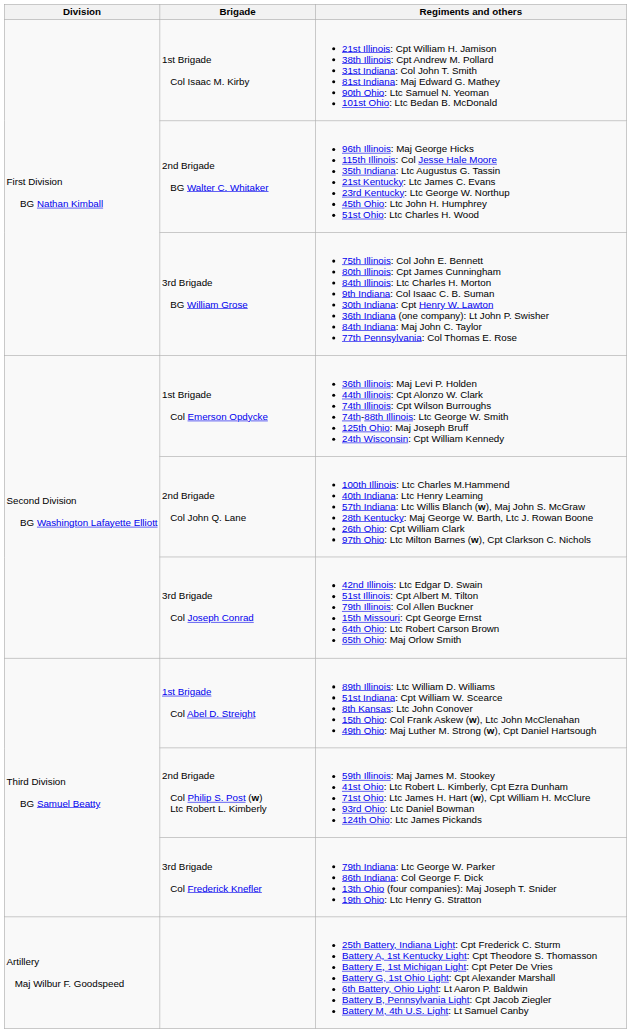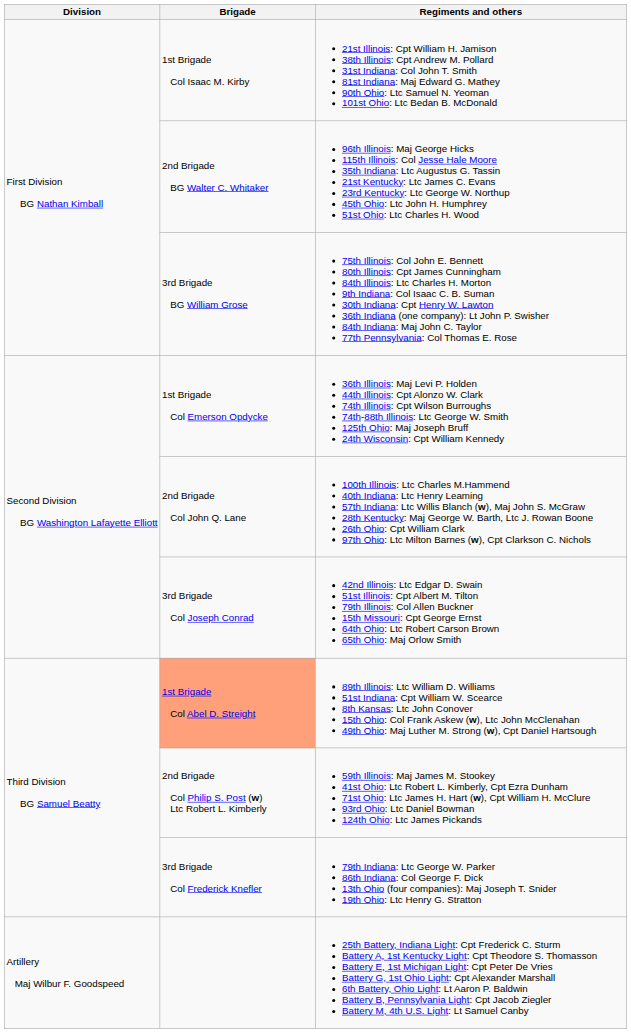(209, 703) no background -> (209, 703) lightsalmon background
